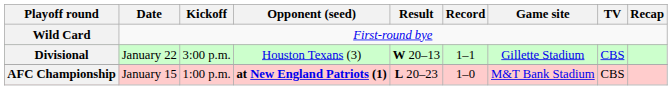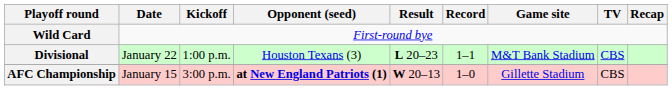(207, 54) 3:00 p.m. -> (207, 54) 1:00 p.m.
(416, 54) W 20–13 -> (416, 54) L 20–23
(543, 54) Gillette Stadium -> (543, 54) M&T Bank Stadium
(207, 74) 1:00 p.m. -> (207, 74) 3:00 p.m.
(416, 74) L 20–23 -> (416, 74) W 20–13
(543, 74) M&T Bank Stadium -> (543, 74) Gillette Stadium
